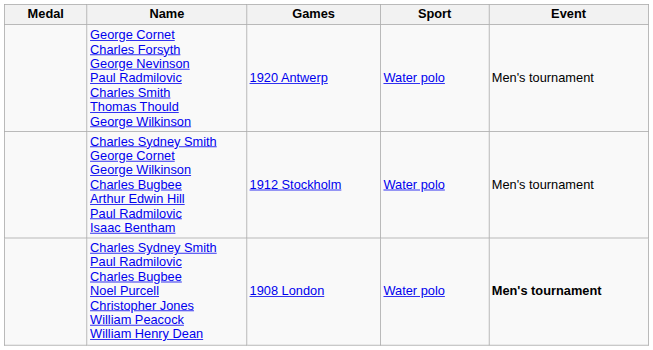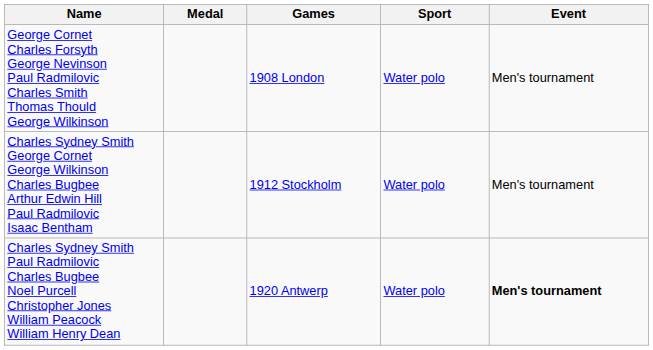columns swapped: (46, 14) <-> (167, 14)
(289, 78) 1920 Antwerp -> (287, 78) 1908 London
(287, 291) 1908 London -> (289, 291) 1920 Antwerp
